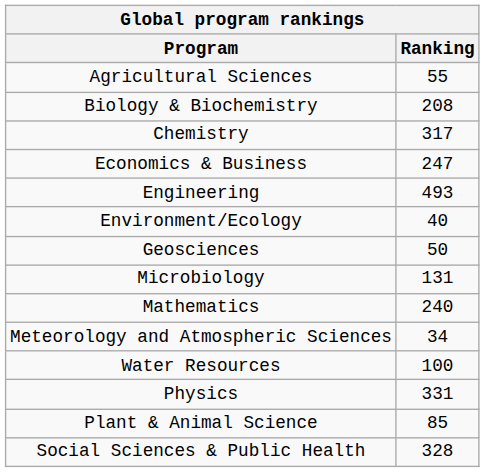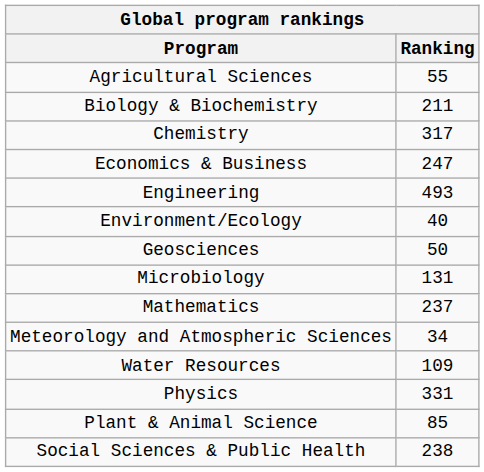(438, 106) 208 -> (438, 106) 211
(438, 308) 240 -> (438, 308) 237
(438, 366) 100 -> (438, 366) 109
(438, 452) 328 -> (438, 452) 238
